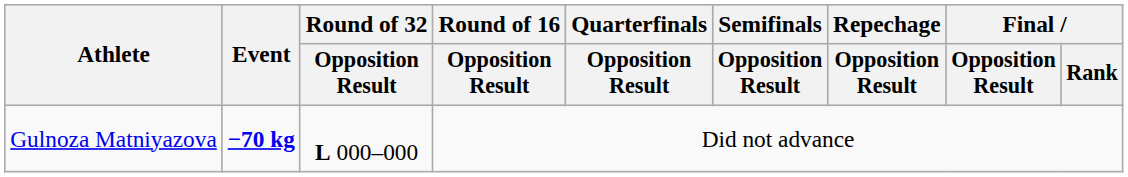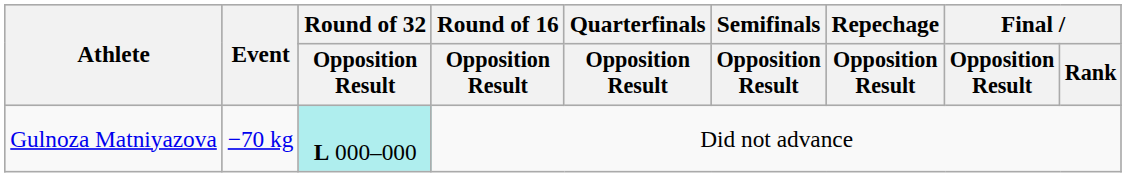(261, 138) bold -> (261, 138) normal
(367, 152) no background -> (365, 152) paleturquoise background
